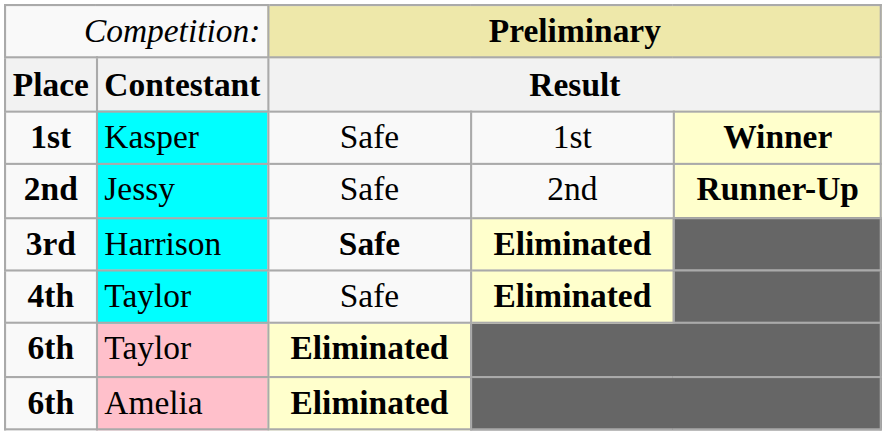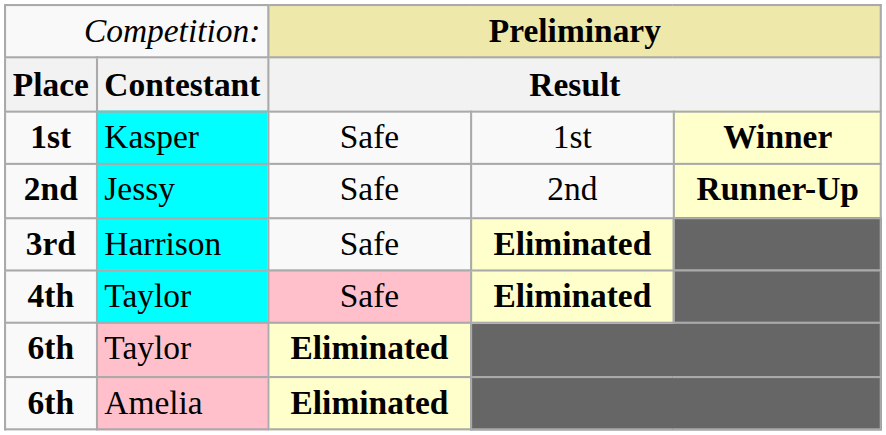(369, 243) bold -> (369, 243) normal
(369, 296) no background -> (369, 296) pink background
